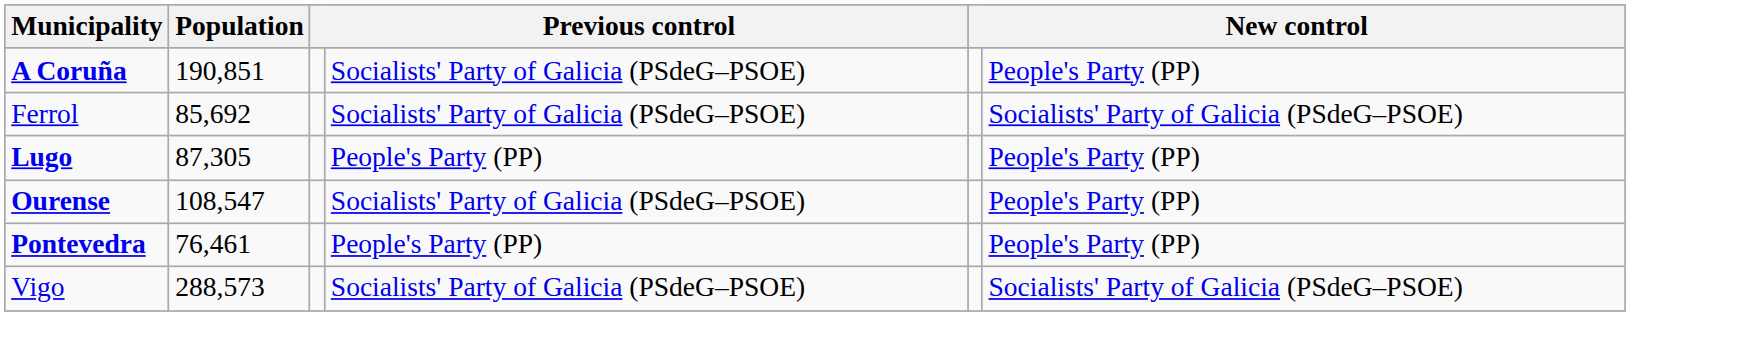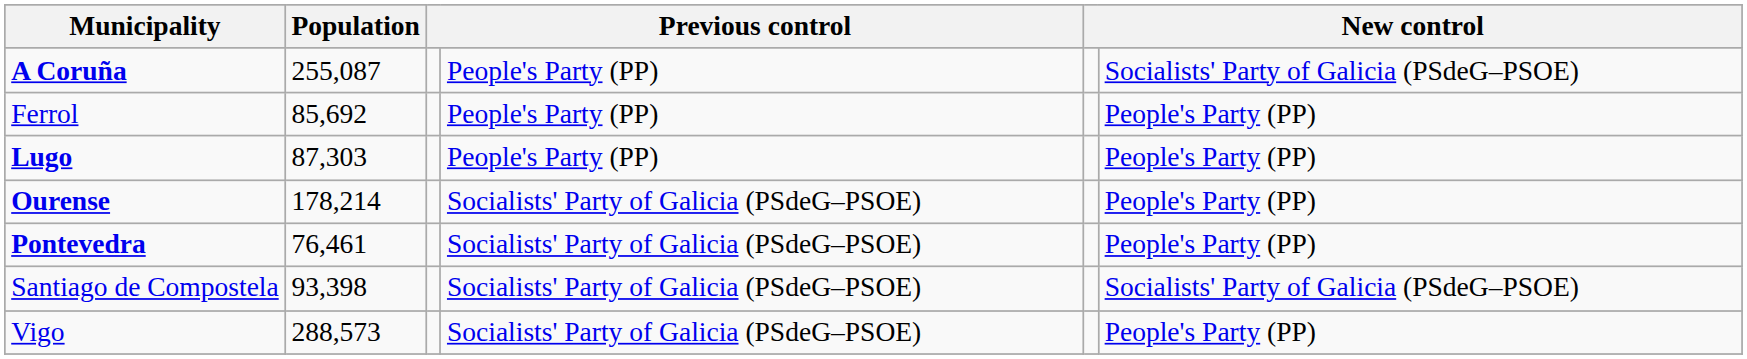(220, 69) 190,851 -> (336, 69) 255,087
(568, 69) Socialists' Party of Galicia (PSdeG–PSOE) -> (553, 69) People's Party (PP)
(1094, 69) People's Party (PP) -> (1342, 69) Socialists' Party of Galicia (PSdeG–PSOE)
(568, 113) Socialists' Party of Galicia (PSdeG–PSOE) -> (553, 113) People's Party (PP)
(1226, 113) Socialists' Party of Galicia (PSdeG–PSOE) -> (1210, 113) People's Party (PP)
(213, 157) 87,305 -> (329, 157) 87,303
(220, 200) 108,547 -> (336, 200) 178,214
(437, 244) People's Party (PP) -> (684, 244) Socialists' Party of Galicia (PSdeG–PSOE)
+ row: (145, 288)
(1226, 288) Socialists' Party of Galicia (PSdeG–PSOE) -> (1210, 331) People's Party (PP)
